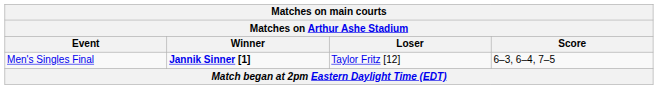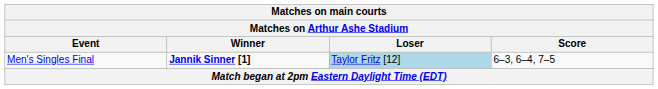(366, 60) no background -> (366, 60) lightblue background
